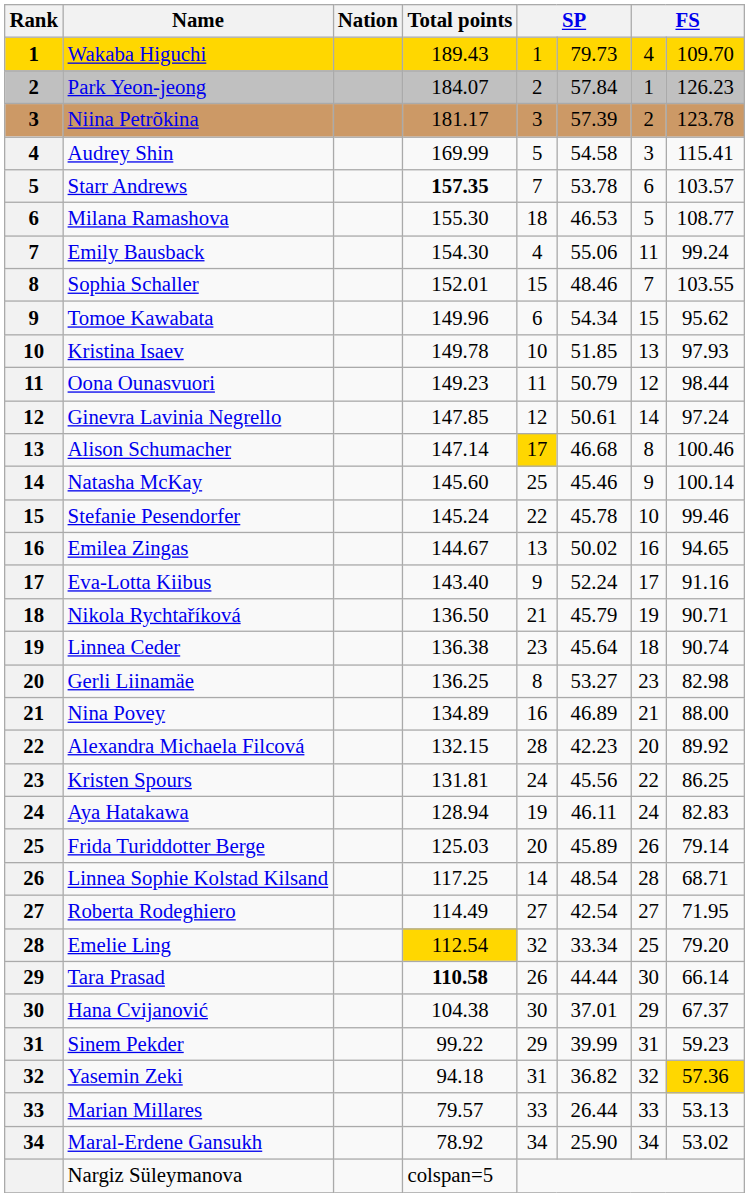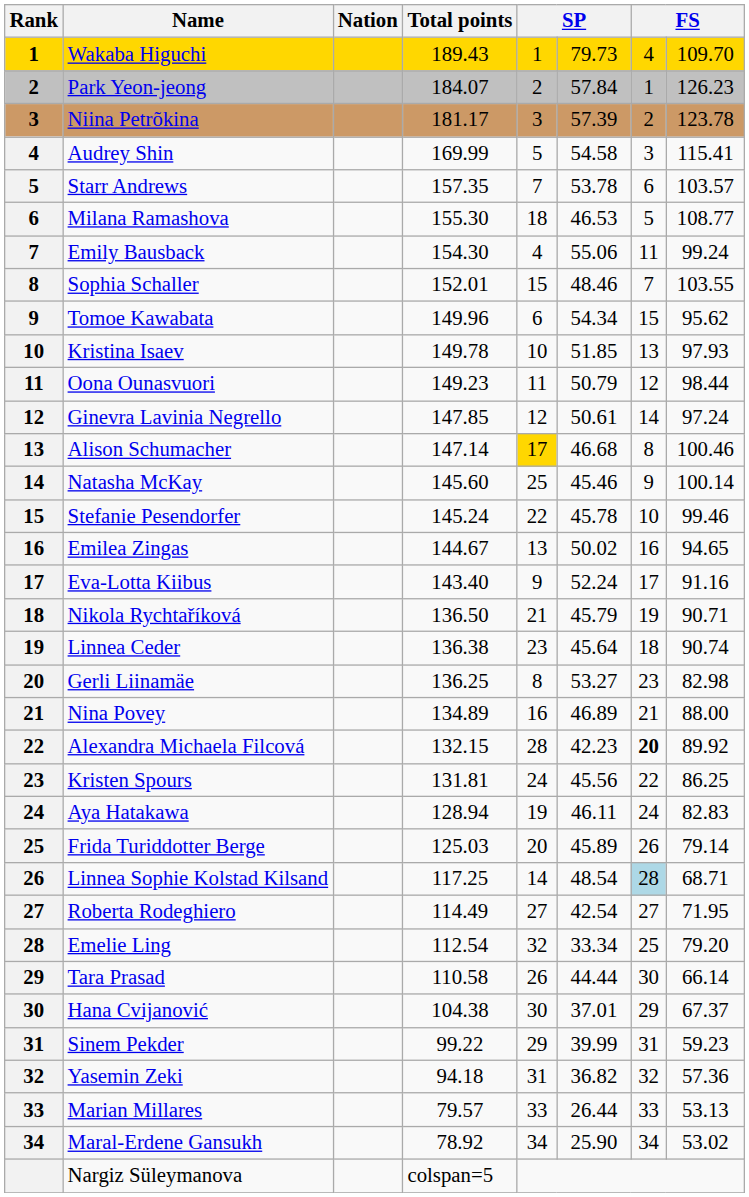(460, 185) bold -> (460, 185) normal
(649, 746) normal -> (649, 746) bold
(649, 878) no background -> (649, 878) lightblue background
(460, 944) gold background -> (460, 944) no background
(460, 977) bold -> (460, 977) normal
(705, 1076) gold background -> (705, 1076) no background
